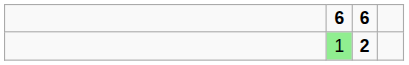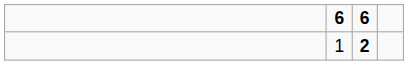(339, 45) lightgreen background -> (339, 45) no background
